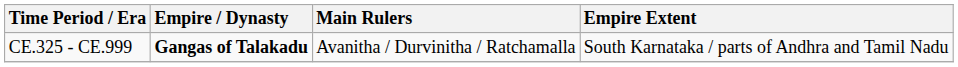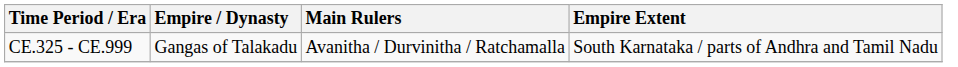(231, 47) bold -> (226, 47) normal
